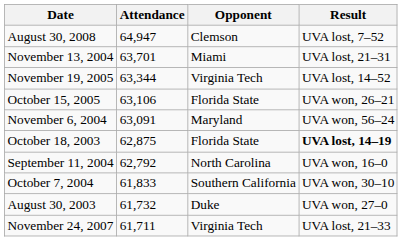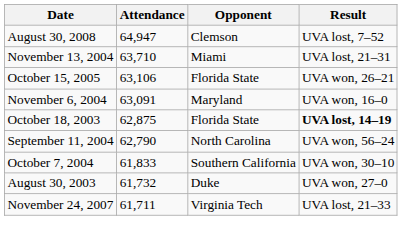(138, 57) 63,701 -> (138, 57) 63,710
- row: (60, 78)
(348, 120) UVA won, 56–24 -> (345, 99) UVA won, 16–0
(138, 162) 62,792 -> (138, 141) 62,790
(345, 162) UVA won, 16–0 -> (348, 141) UVA won, 56–24
